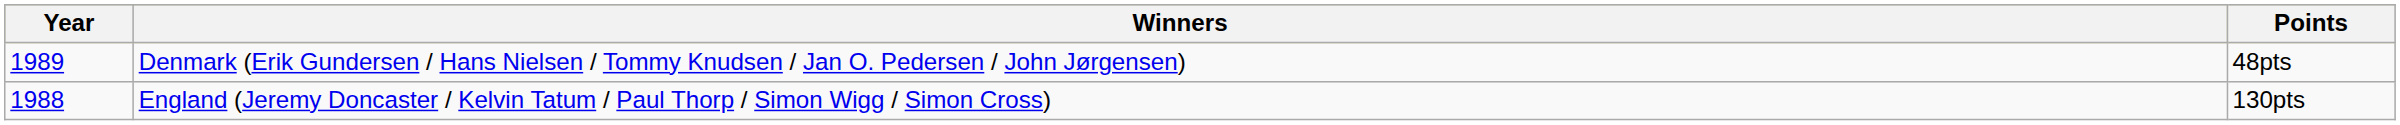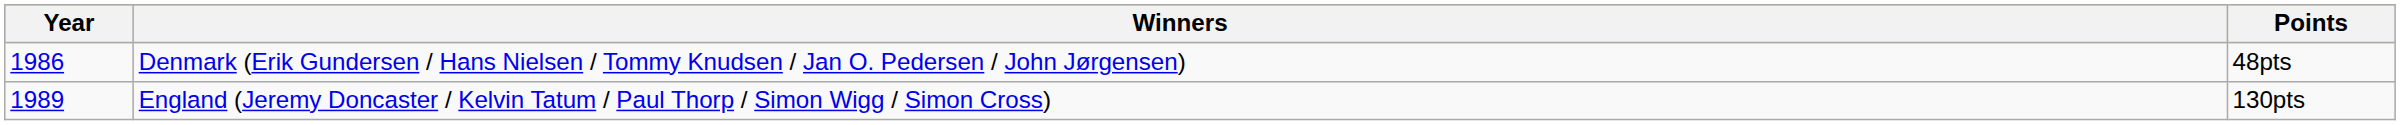(37, 61) 1989 -> (37, 61) 1986
(37, 100) 1988 -> (37, 100) 1989
